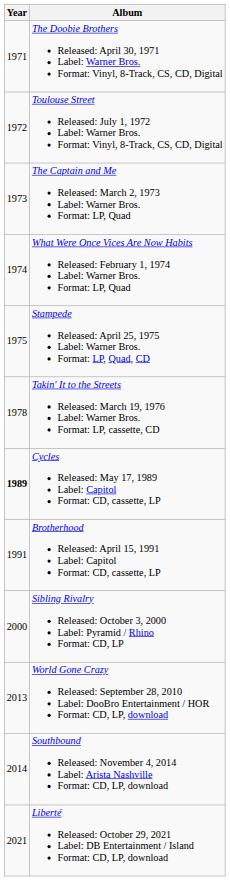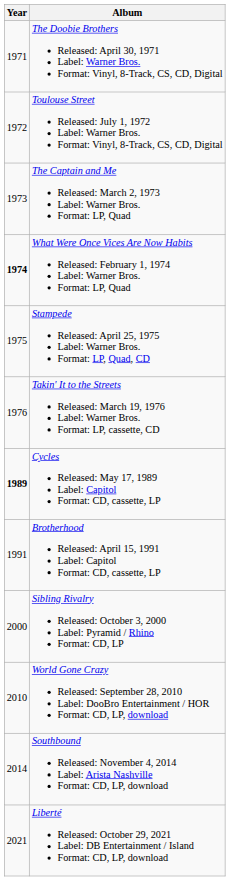(17, 270) normal -> (17, 270) bold
(17, 412) 1978 -> (17, 412) 1976
(17, 697) 2013 -> (17, 697) 2010
